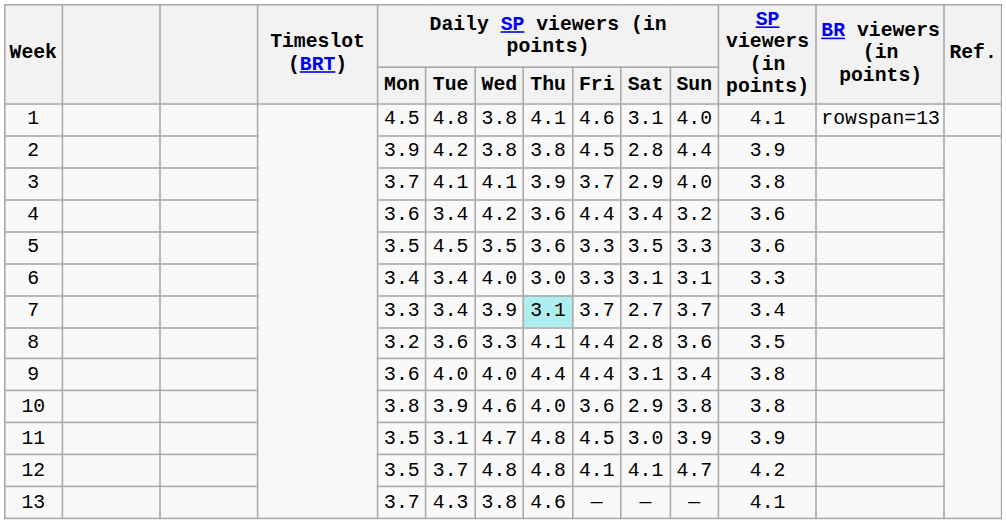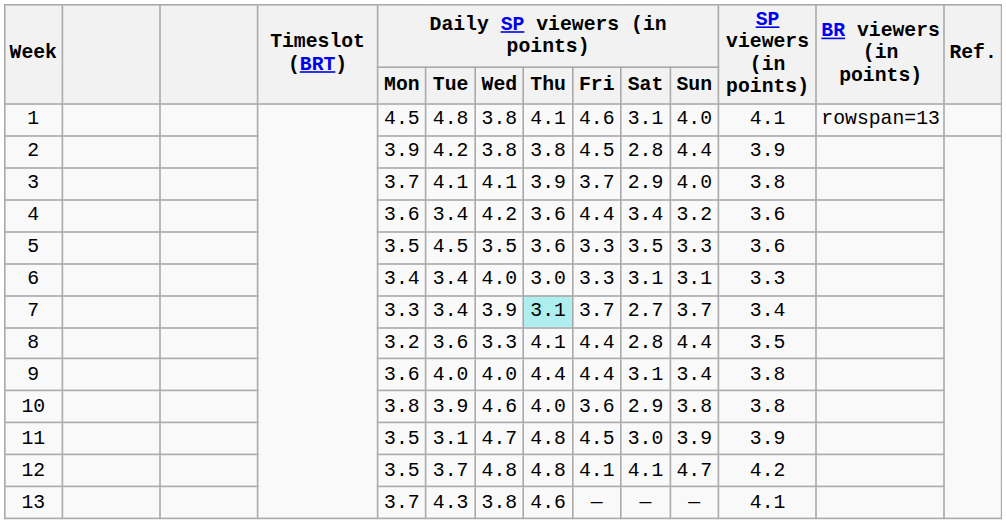(694, 343) 3.6 -> (694, 343) 4.4
